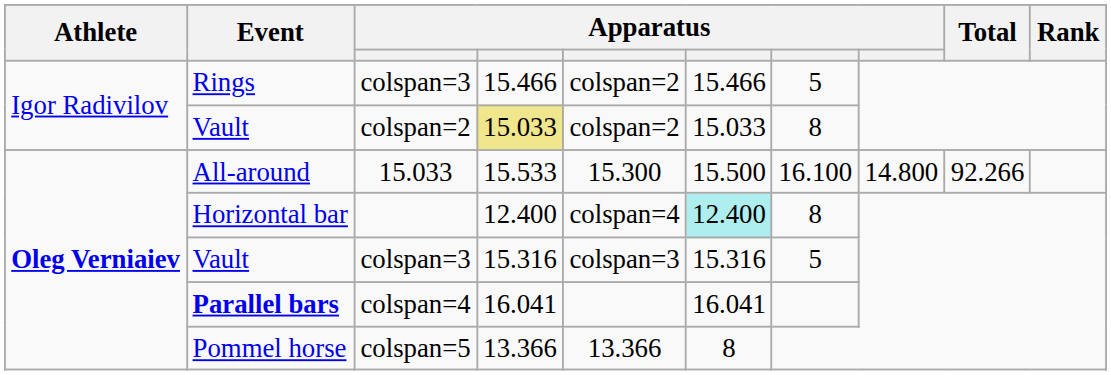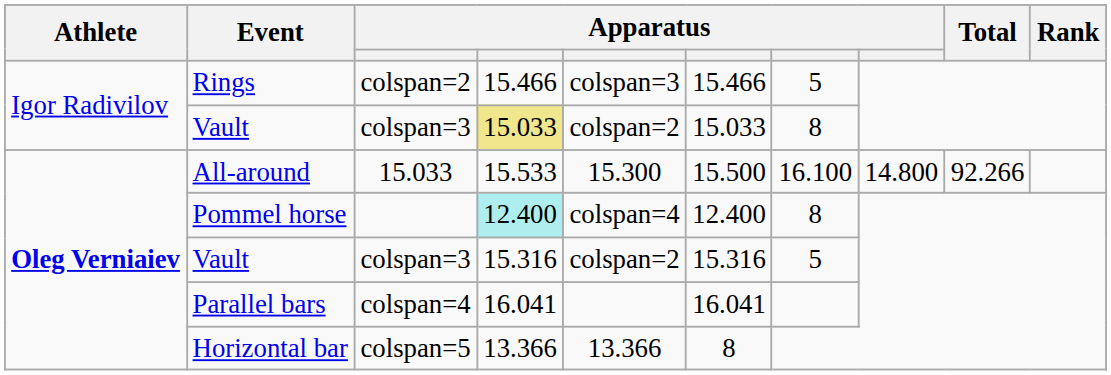(416, 83) colspan=3 -> (416, 83) colspan=2
(625, 83) colspan=2 -> (625, 83) colspan=3
(416, 127) colspan=2 -> (416, 127) colspan=3
(270, 215) Horizontal bar -> (270, 215) Pommel horse
(520, 215) no background -> (520, 215) paleturquoise background
(729, 215) paleturquoise background -> (729, 215) no background
(625, 259) colspan=3 -> (625, 259) colspan=2
(266, 304) bold -> (259, 304) normal
(270, 348) Pommel horse -> (270, 348) Horizontal bar
